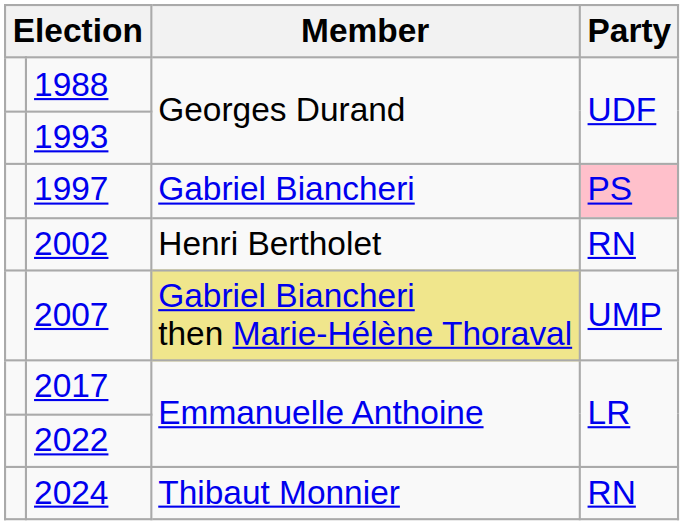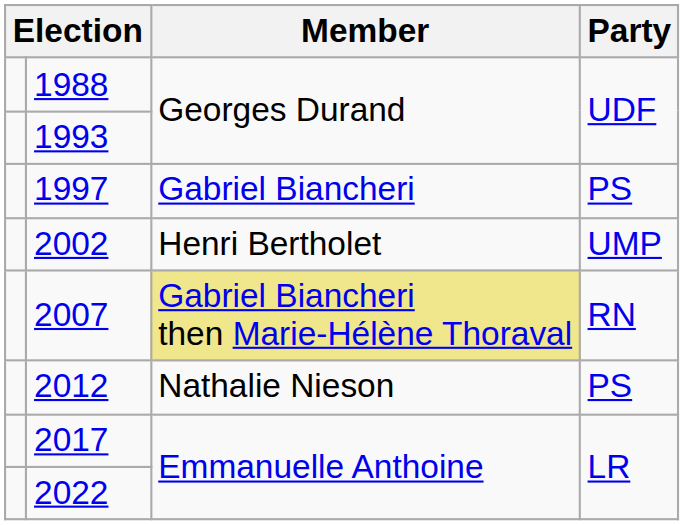(610, 190) pink background -> (610, 190) no background
(612, 243) RN -> (625, 243) UMP
(625, 314) UMP -> (612, 314) RN
+ row: (71, 386)
- row: (71, 492)
